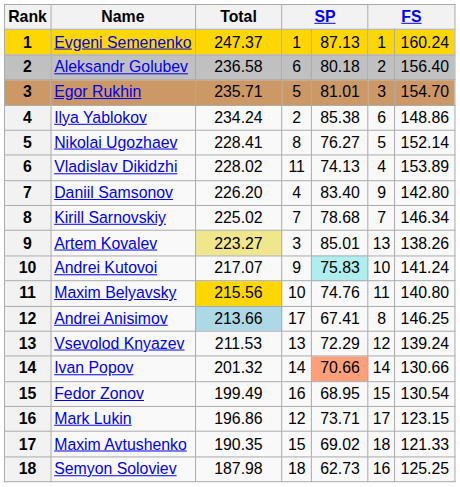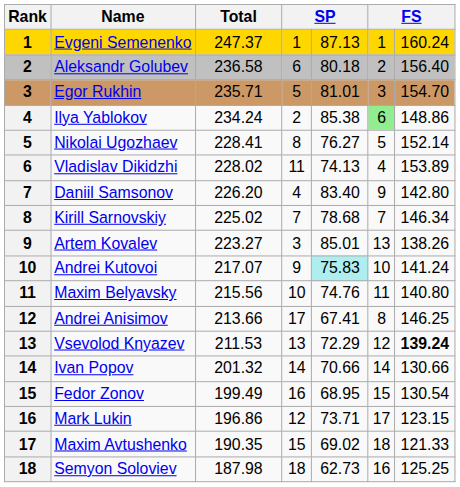(382, 117) no background -> (382, 117) lightgreen background
(238, 243) khaki background -> (238, 243) no background
(238, 293) gold background -> (238, 293) no background
(238, 318) lightblue background -> (238, 318) no background
(425, 343) normal -> (425, 343) bold
(340, 368) lightsalmon background -> (340, 368) no background
